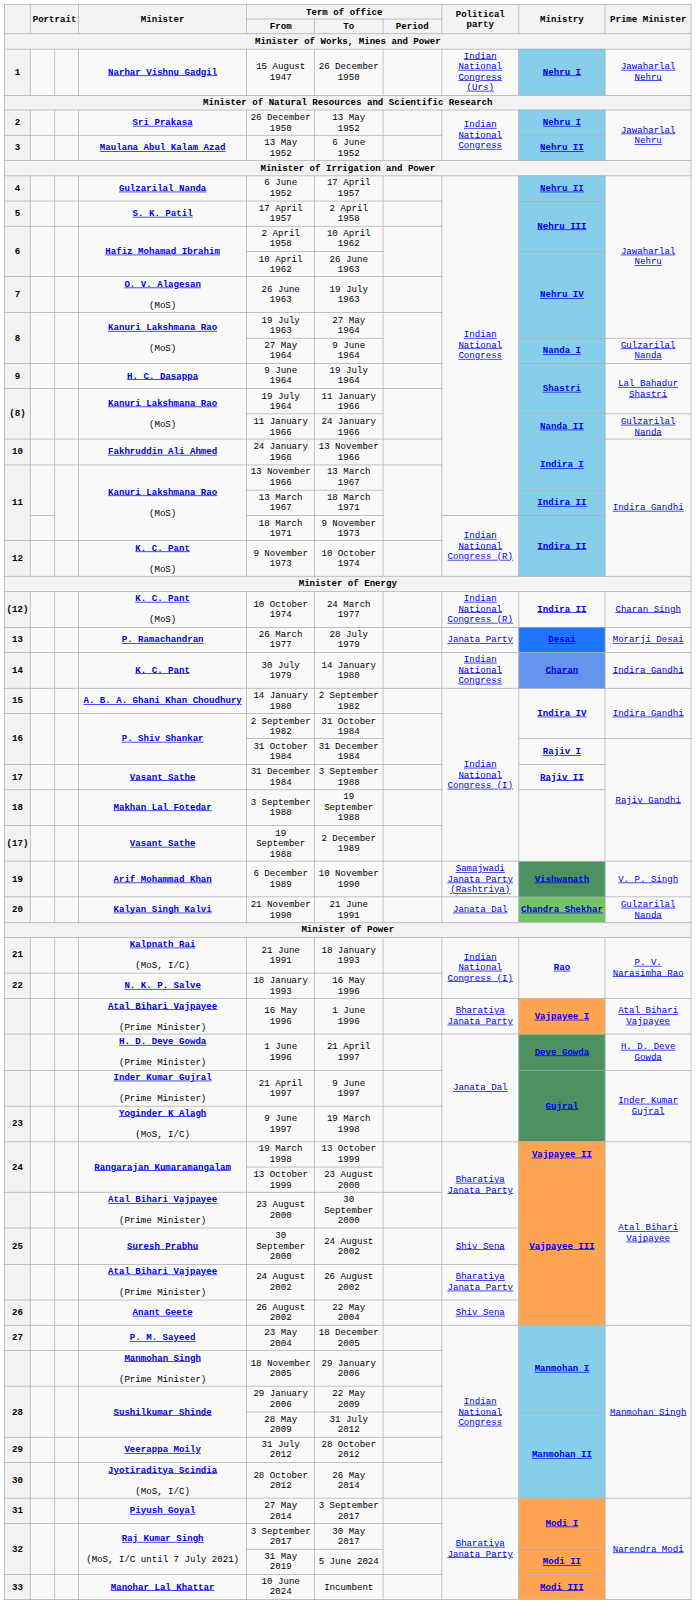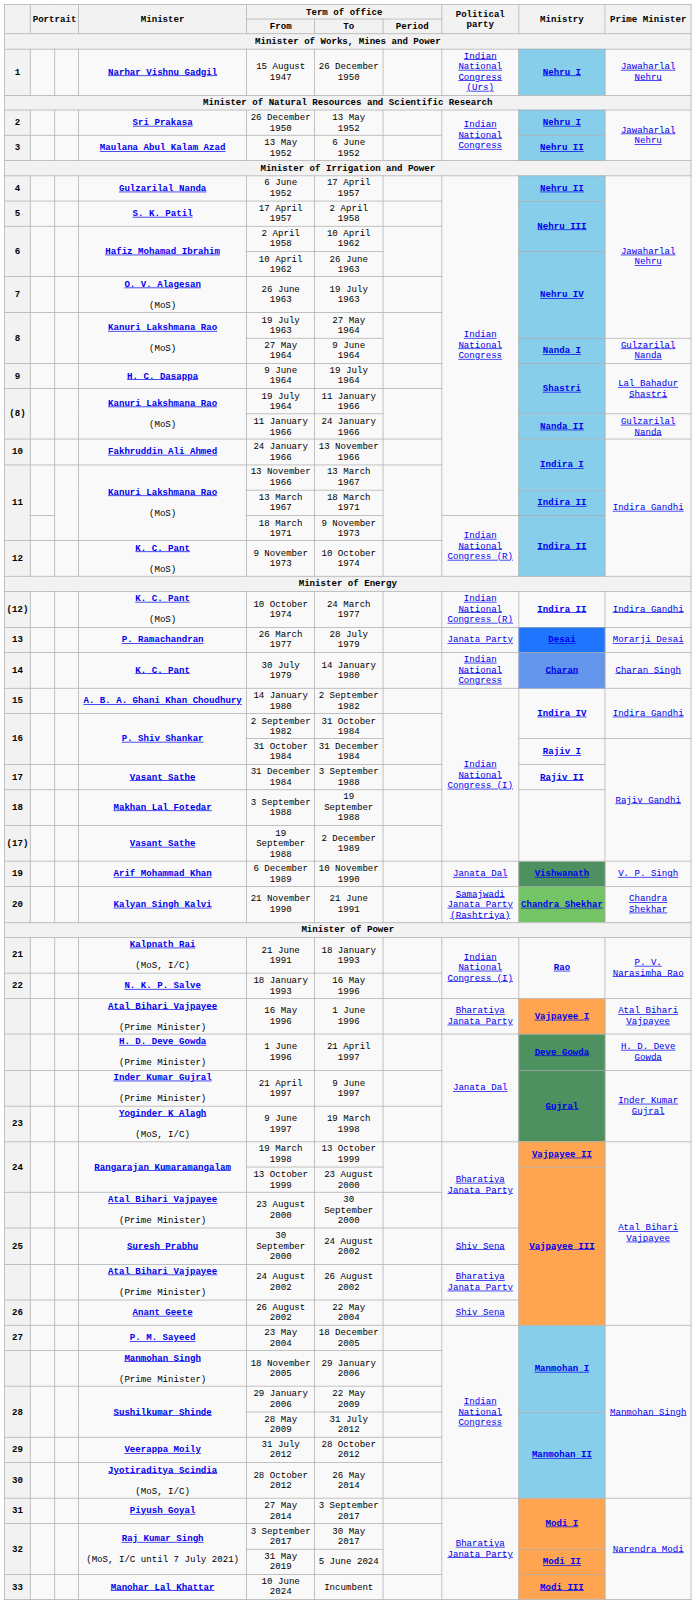(648, 609) Charan Singh -> (648, 609) Indira Gandhi
(648, 670) Indira Gandhi -> (648, 670) Charan Singh
(480, 879) Samajwadi Janata Party (Rashtriya) -> (480, 874) Janata Dal
(480, 910) Janata Dal -> (480, 905) Samajwadi Janata Party (Rashtriya)
(648, 910) Gulzarilal Nanda -> (648, 905) Chandra Shekhar
